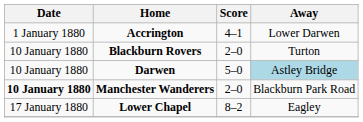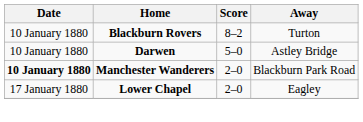- row: (155, 32)
(234, 51) 2–0 -> (234, 32) 8–2
(304, 70) lightblue background -> (304, 51) no background
(234, 107) 8–2 -> (234, 88) 2–0
